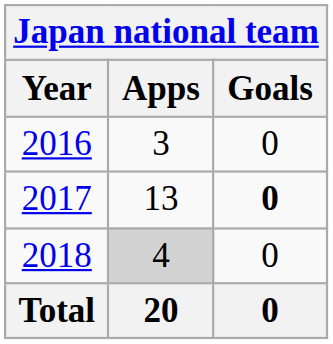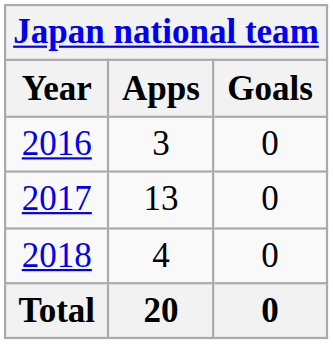(270, 198) bold -> (270, 198) normal
(161, 254) lightgrey background -> (161, 254) no background
